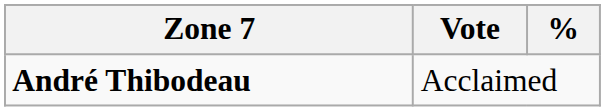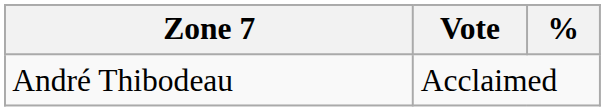(132, 79) bold -> (123, 79) normal
